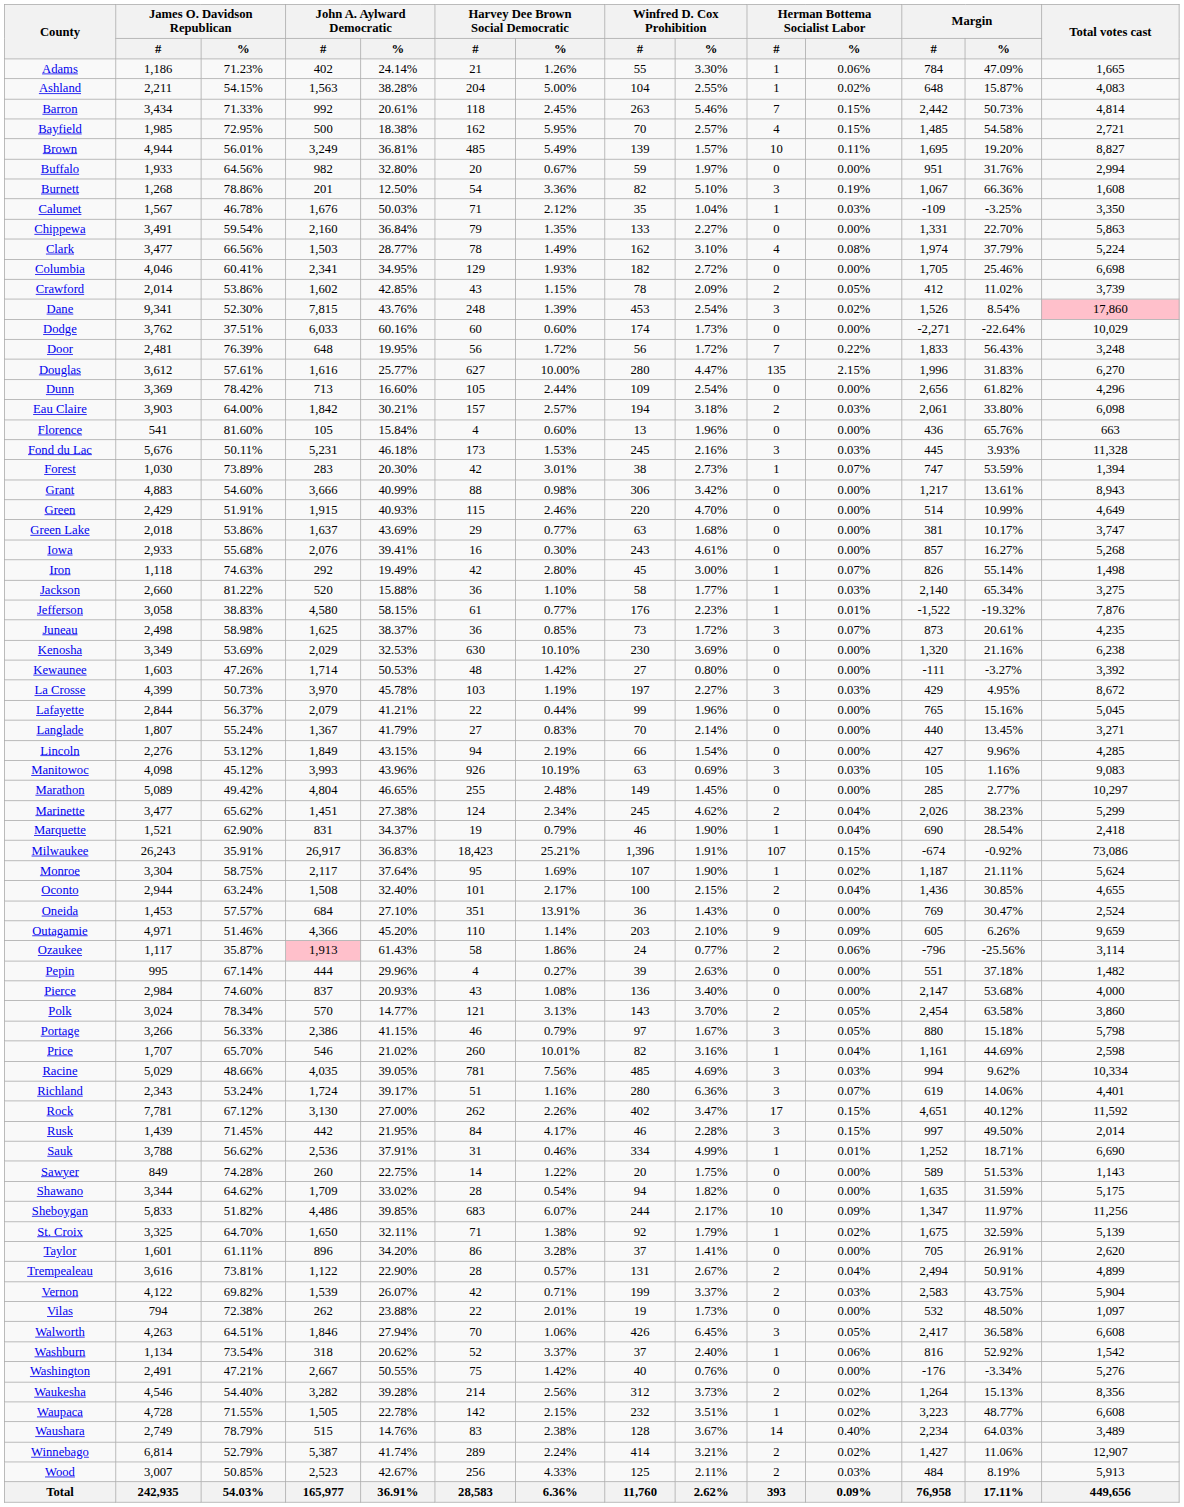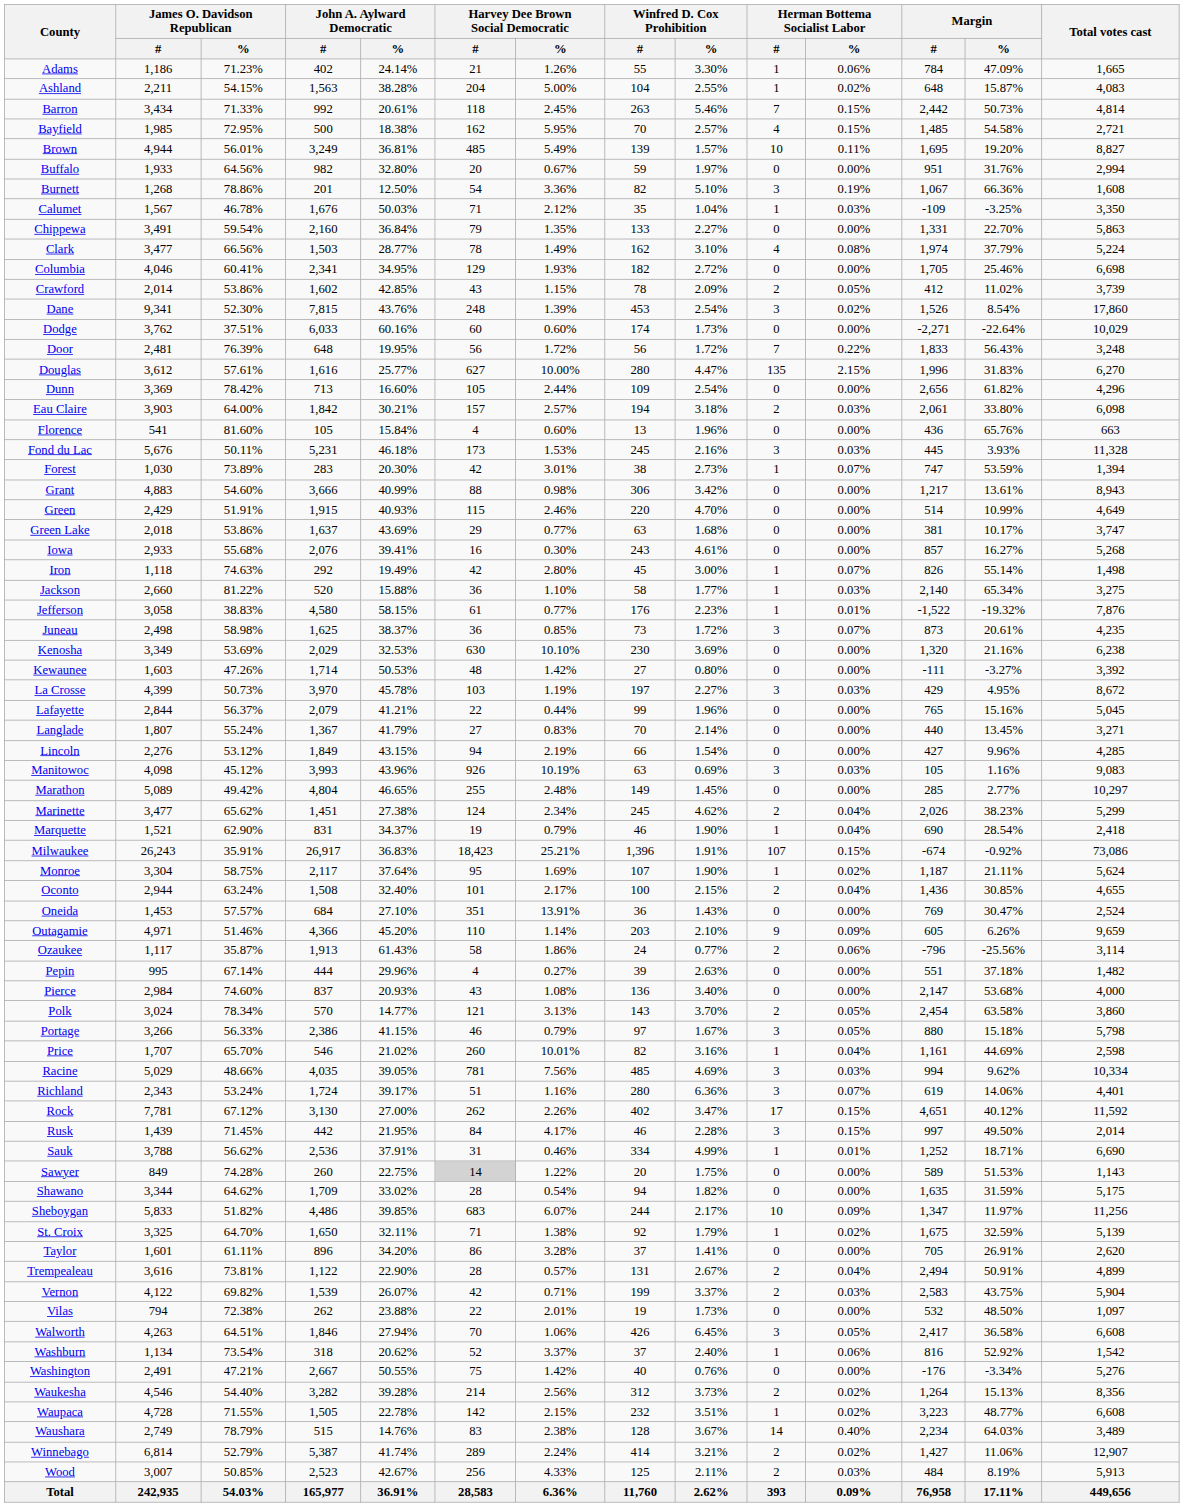(1110, 309) pink background -> (1110, 309) no background
(323, 950) pink background -> (323, 950) no background
(475, 1171) no background -> (475, 1171) lightgrey background
